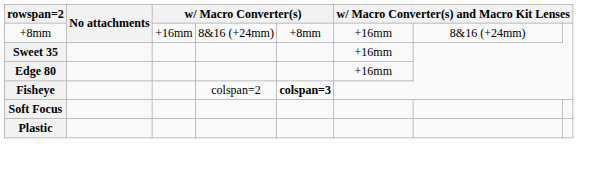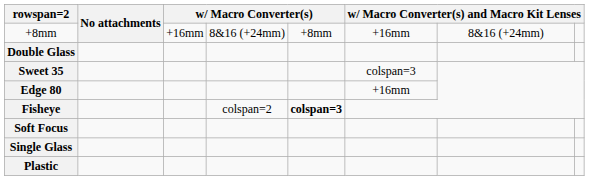+ row: (41, 52)
(373, 52) +16mm -> (391, 71) colspan=3
+ row: (41, 147)
